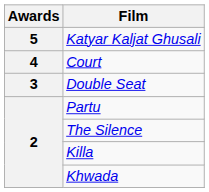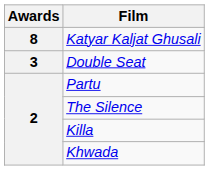(34, 39) 5 -> (34, 39) 8
- row: (84, 61)
